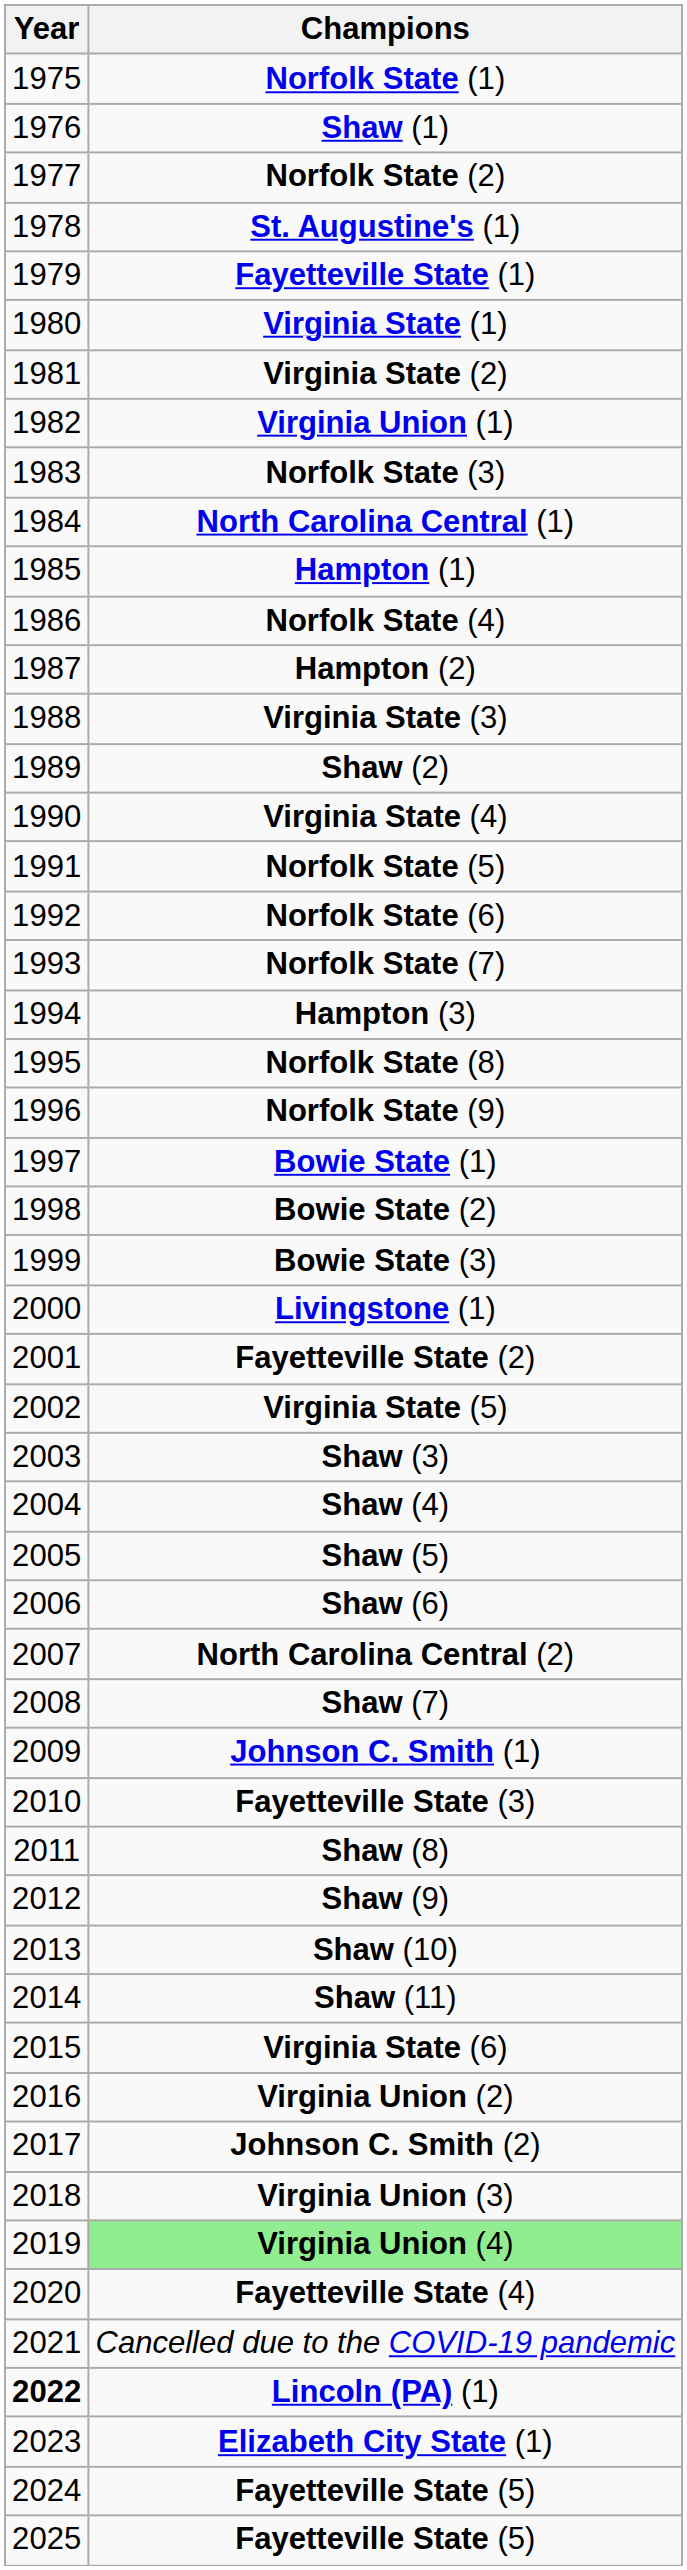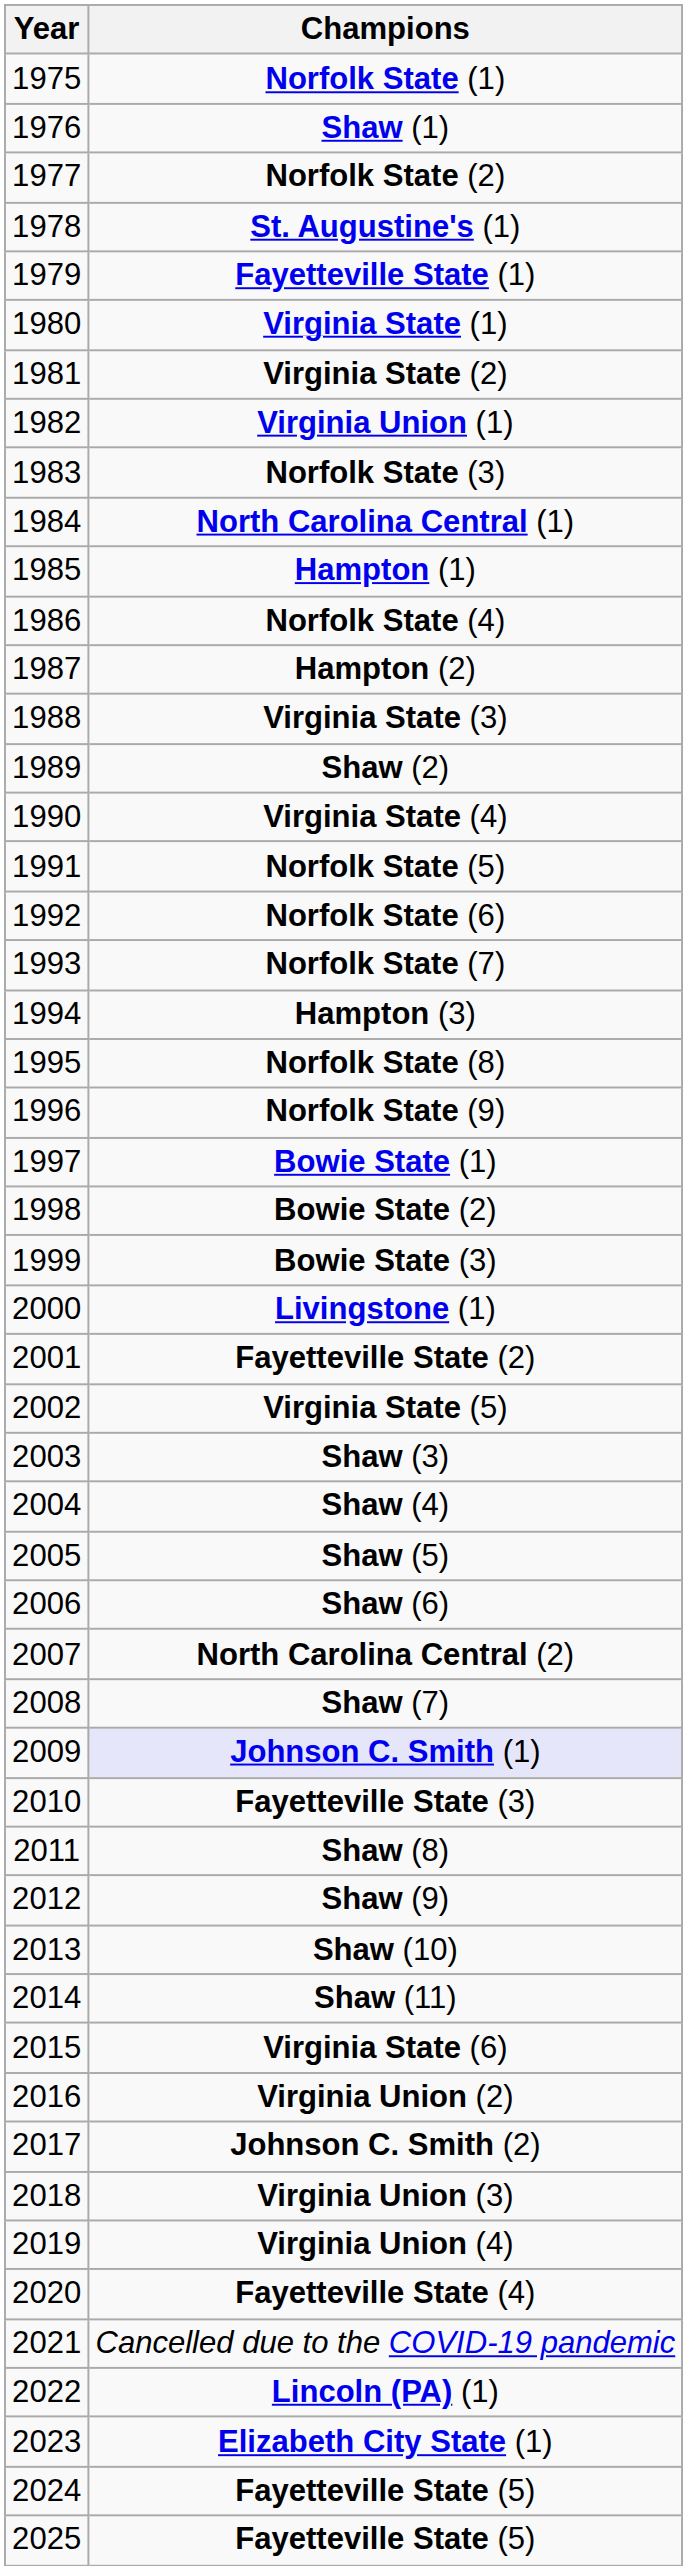(385, 1752) no background -> (385, 1752) lavender background
(385, 2244) lightgreen background -> (385, 2244) no background
(47, 2392) bold -> (47, 2392) normal
